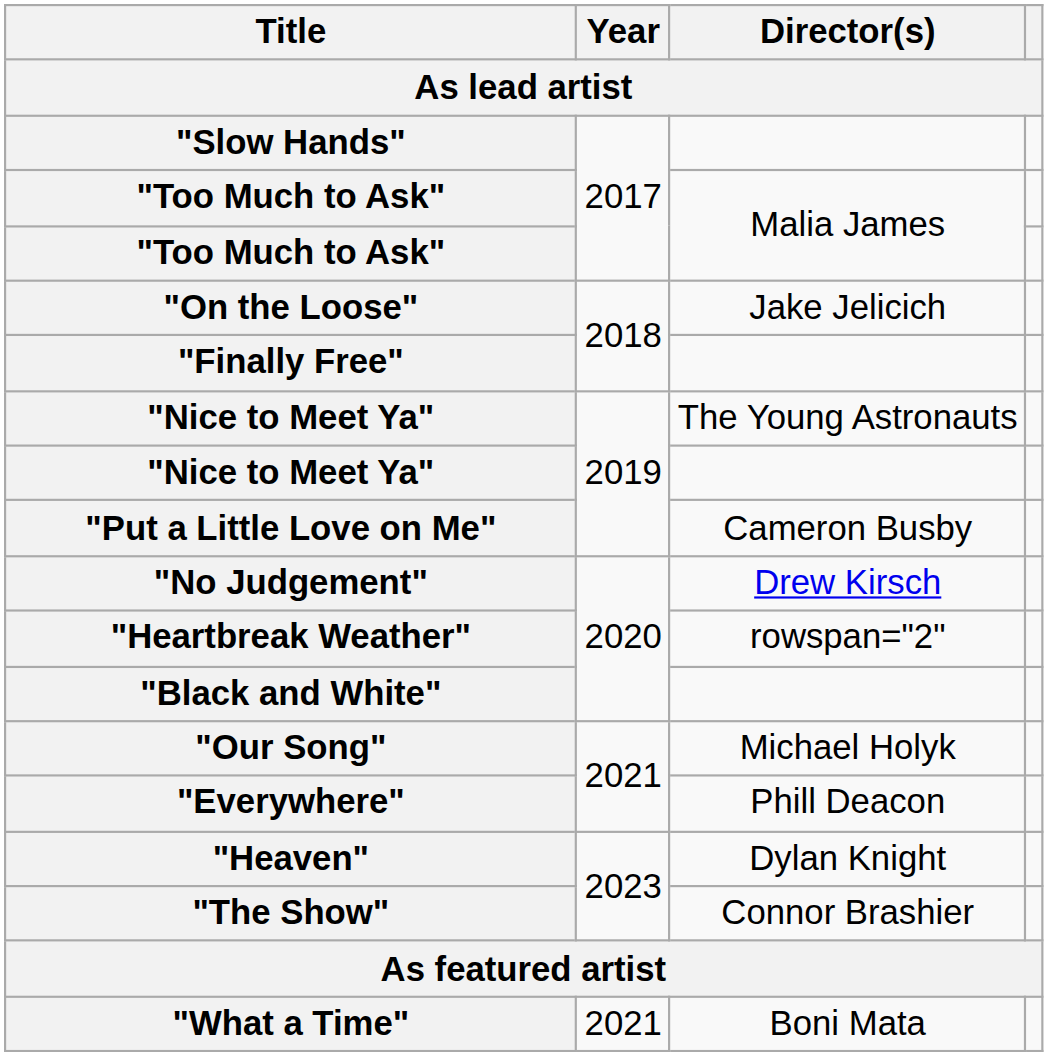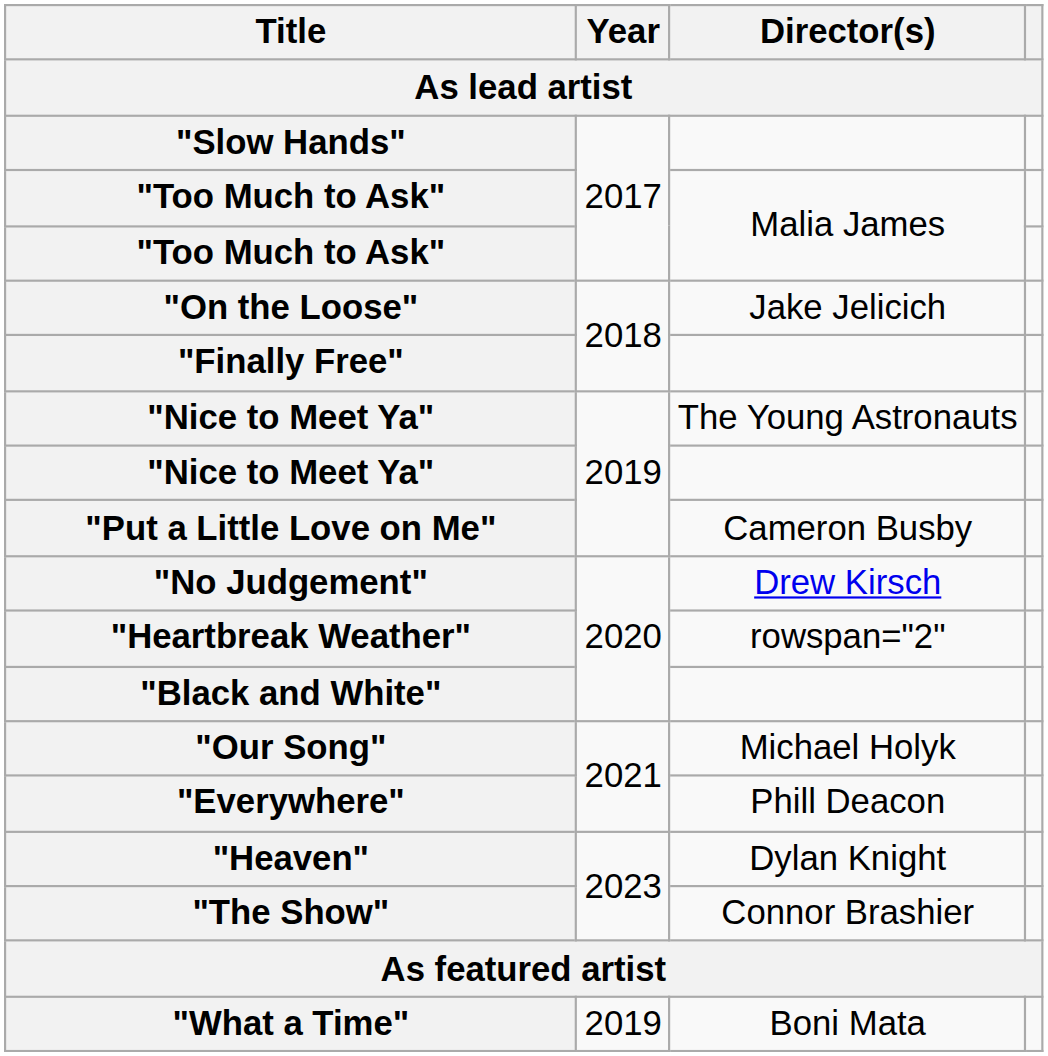(623, 1023) 2021 -> (623, 1023) 2019
